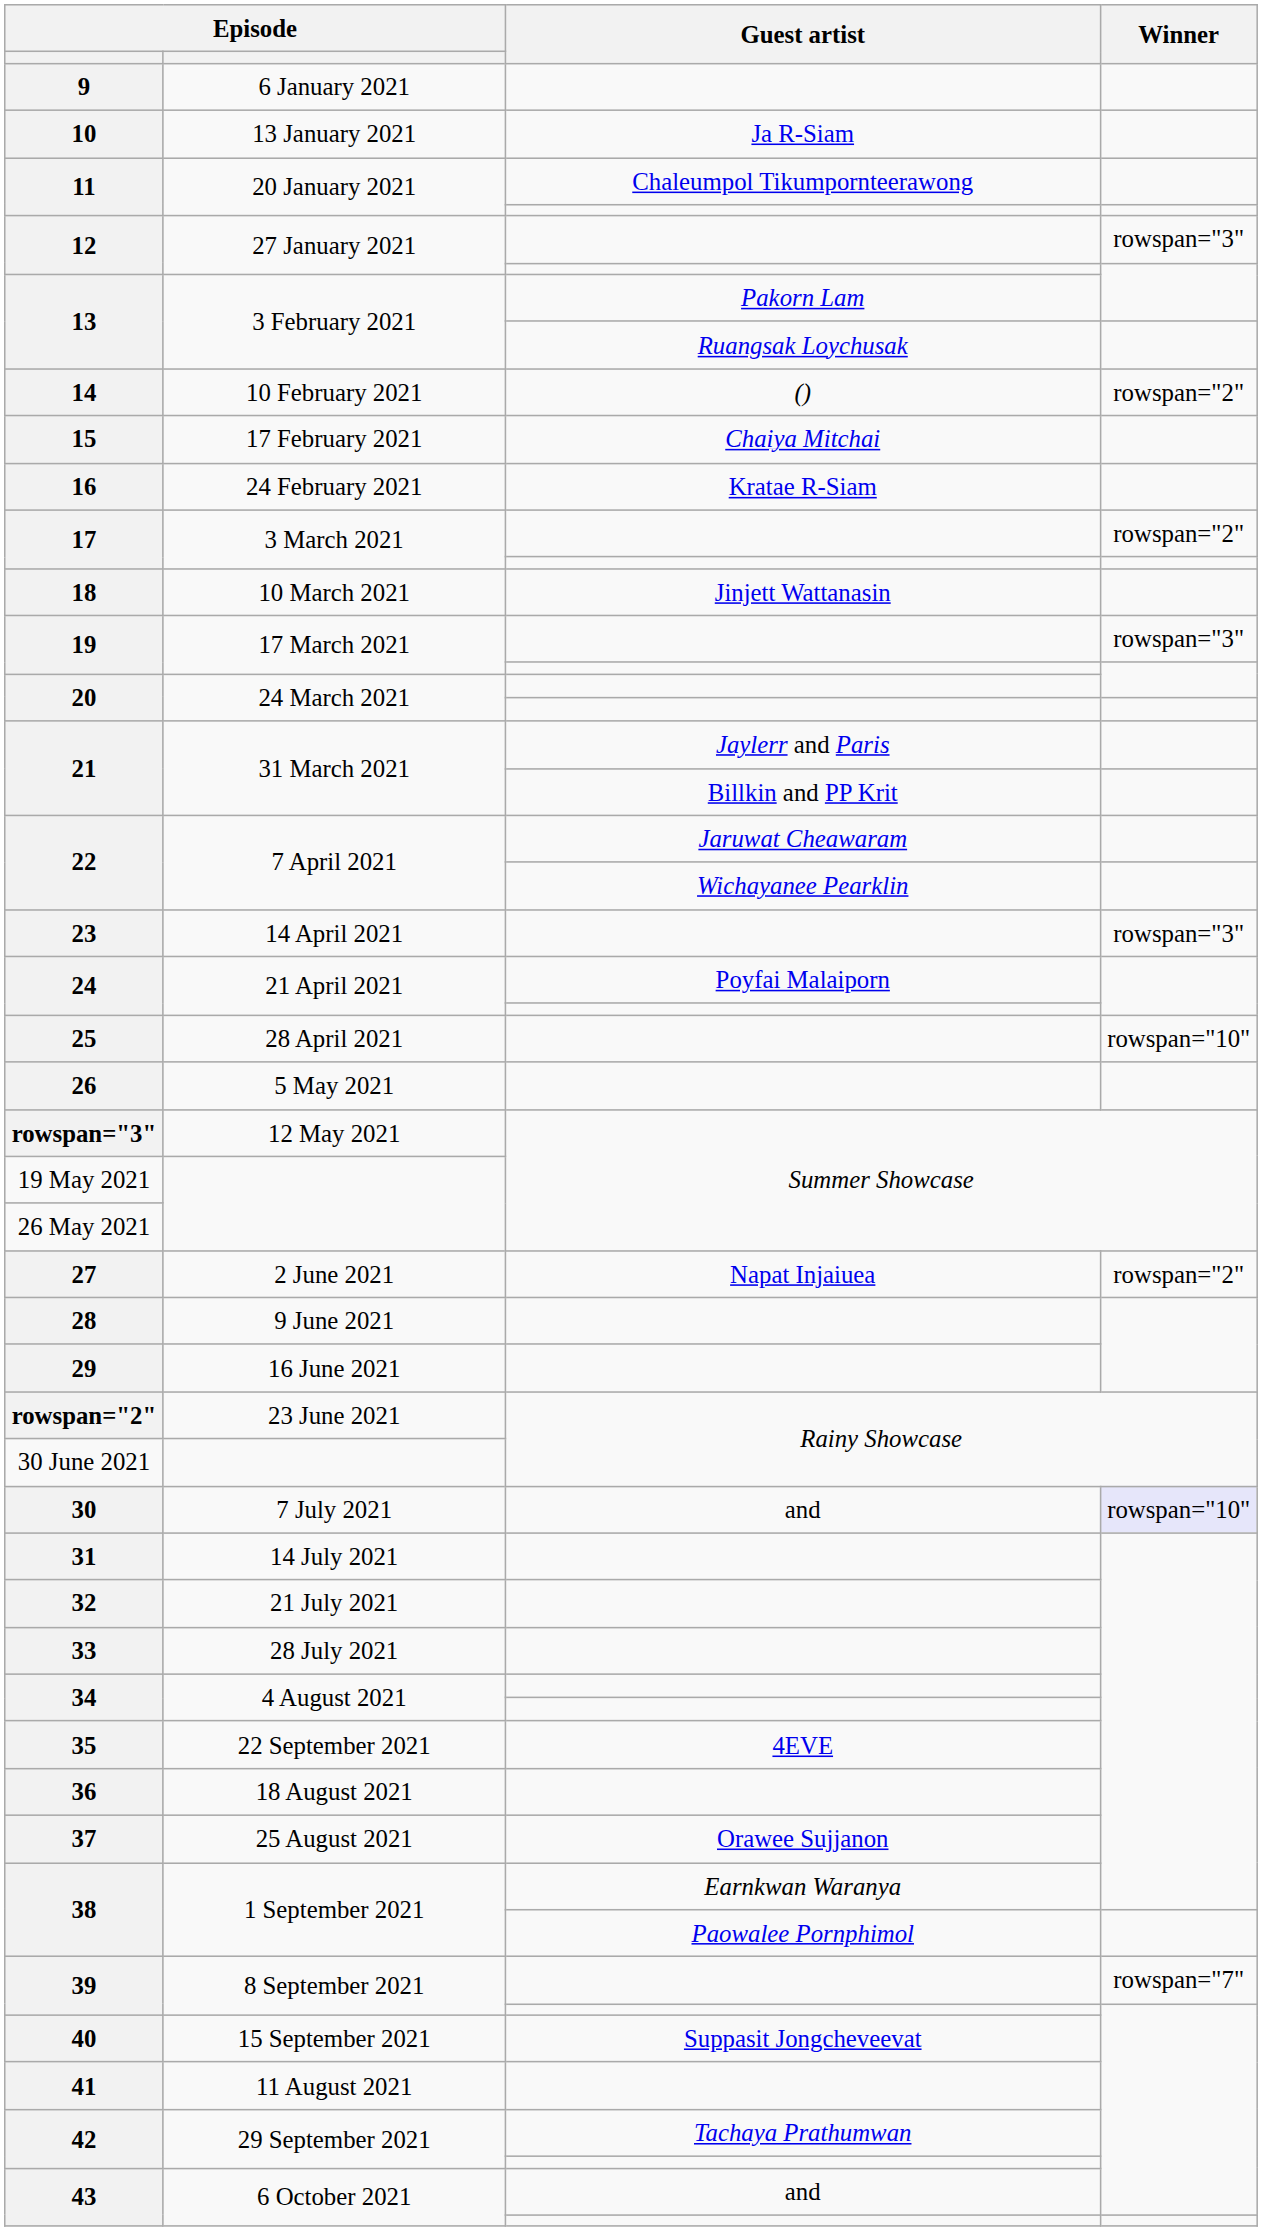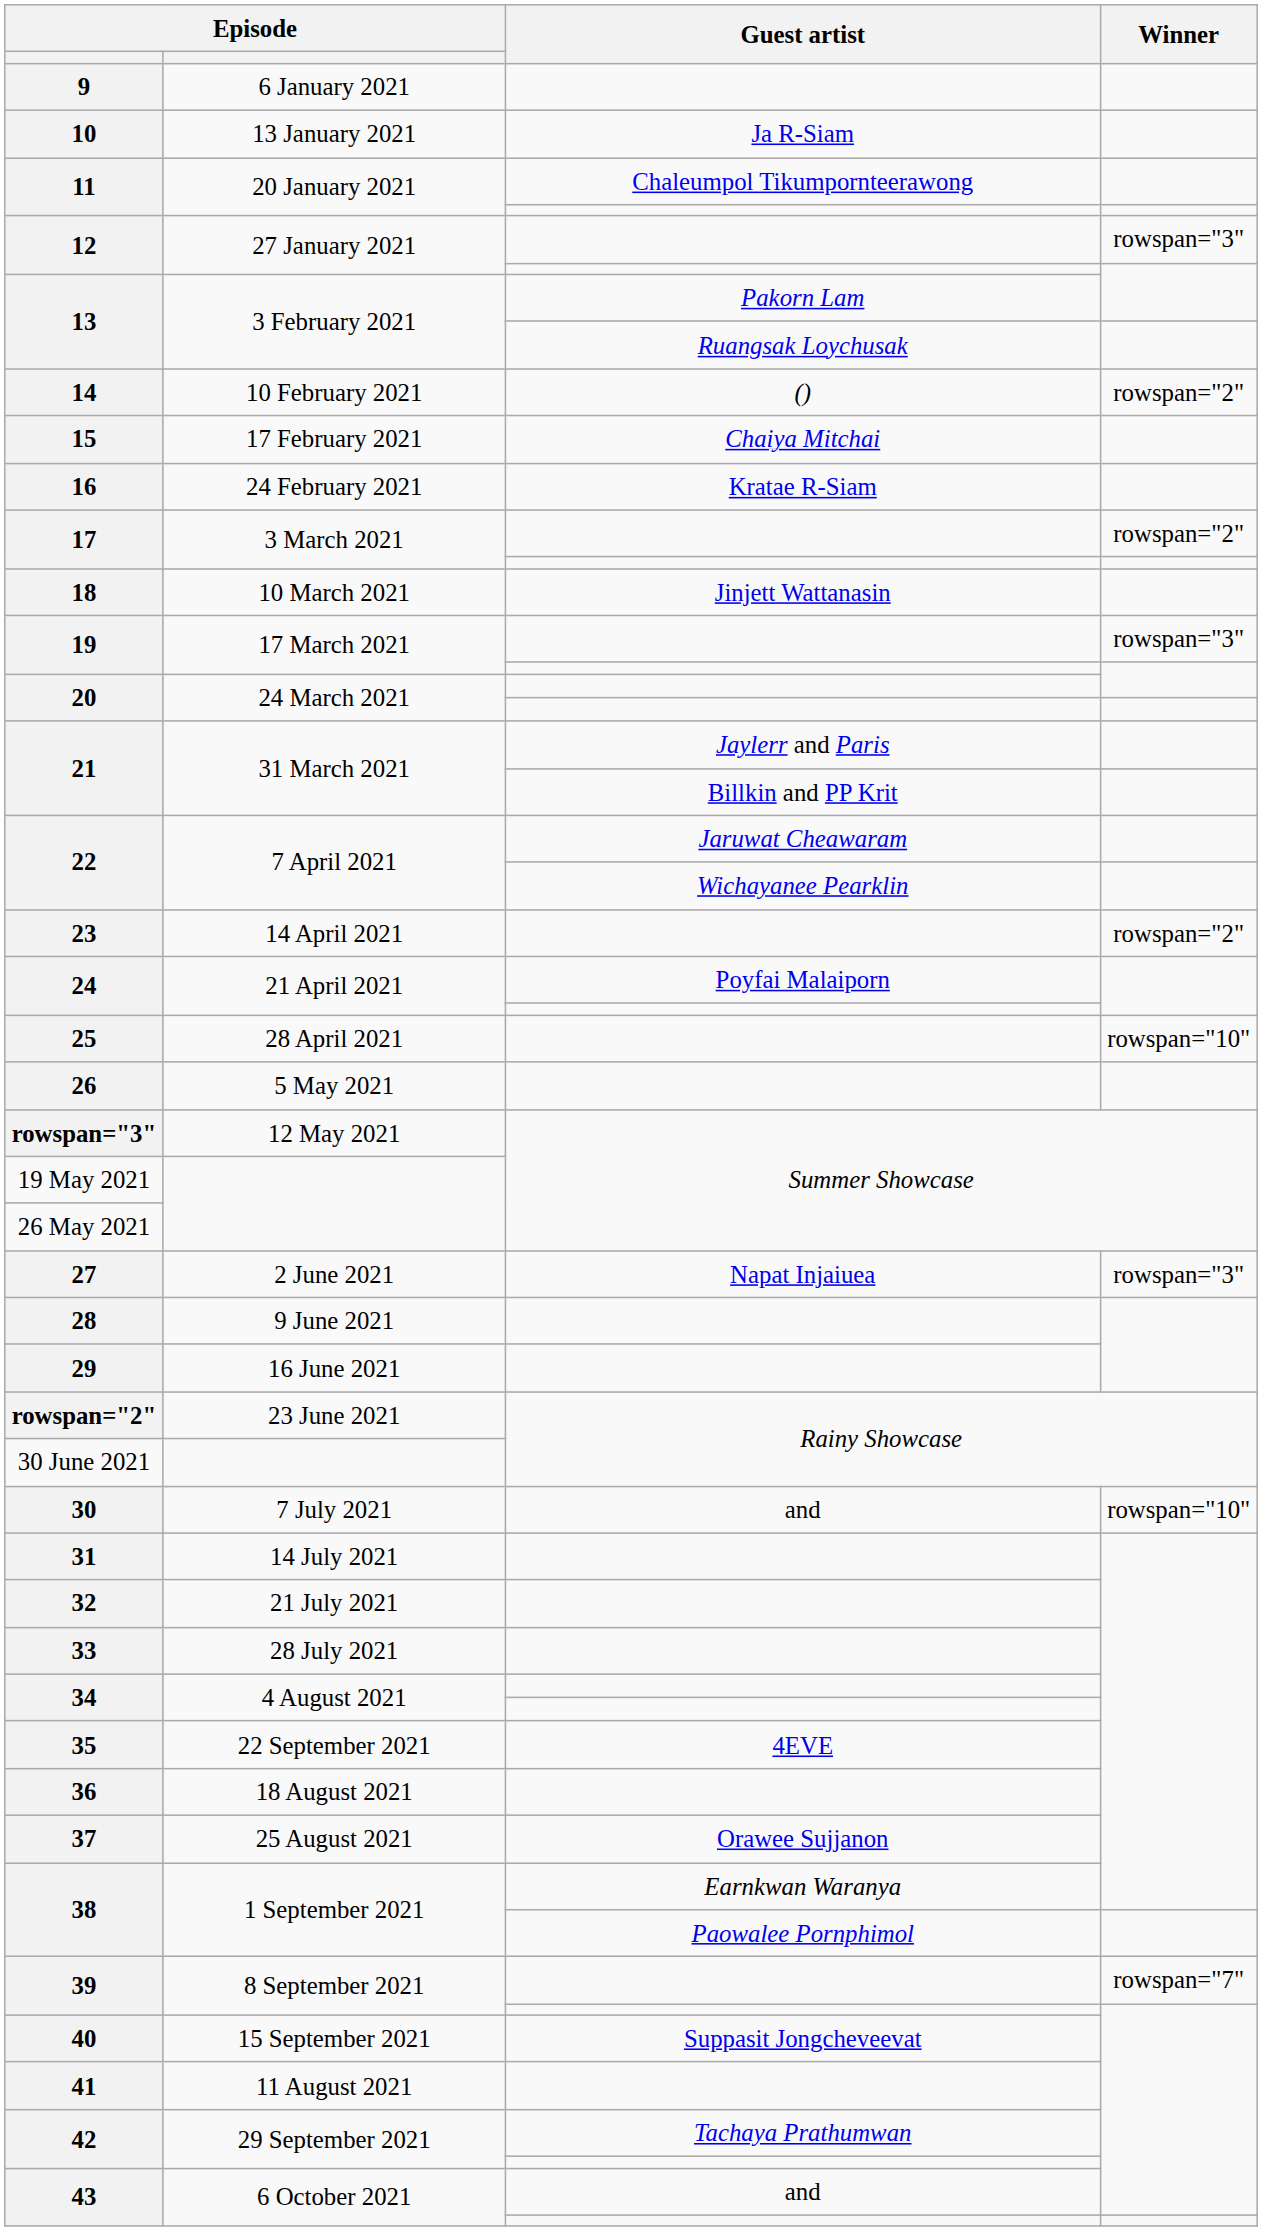(1179, 933) rowspan="3" -> (1179, 933) rowspan="2"
(1179, 1274) rowspan="2" -> (1179, 1274) rowspan="3"
(1179, 1509) lavender background -> (1179, 1509) no background
